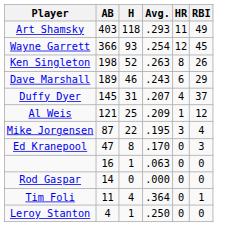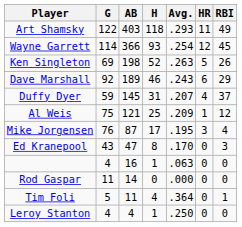+ column: (108, 13)
(181, 63) 8 -> (204, 63) 5
(131, 130) 22 -> (154, 130) 17
